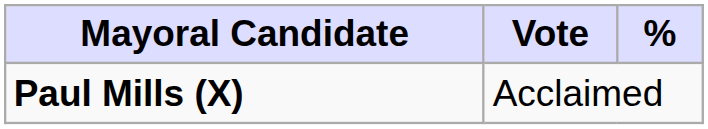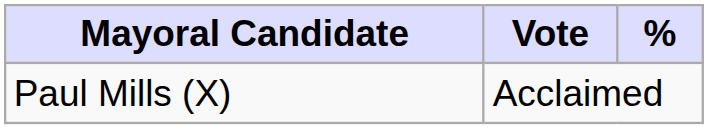(129, 92) bold -> (123, 92) normal
